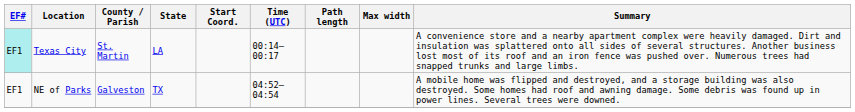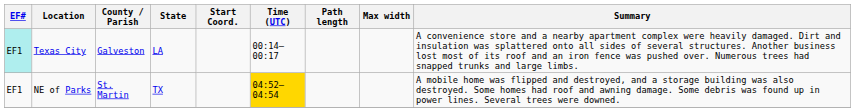(113, 51) St. Martin -> (121, 51) Galveston
(121, 90) Galveston -> (113, 90) St. Martin
(268, 90) no background -> (268, 90) gold background
